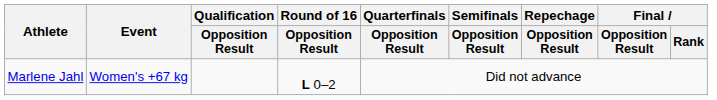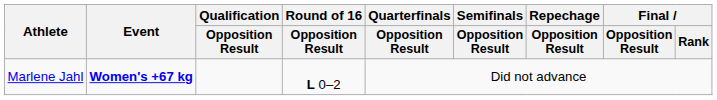(139, 77) normal -> (141, 77) bold
